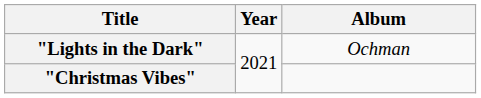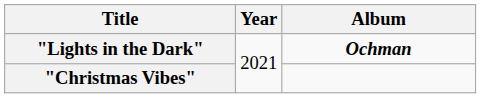(379, 48) normal -> (379, 48) bold
